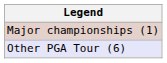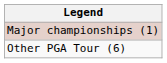(67, 49) lavender background -> (67, 49) no background
